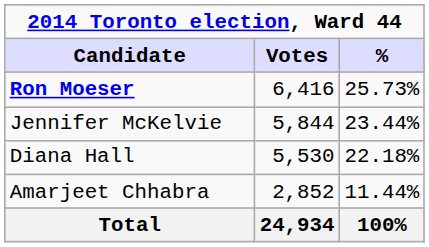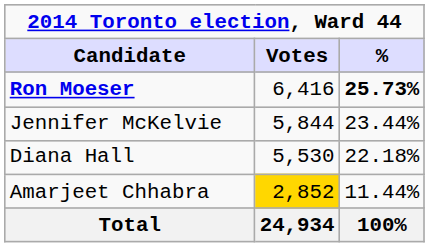(382, 90) normal -> (382, 90) bold
(303, 191) no background -> (303, 191) gold background
